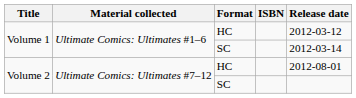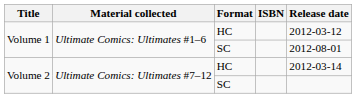(315, 48) 2012-03-14 -> (315, 48) 2012-08-01
(315, 66) 2012-08-01 -> (315, 66) 2012-03-14
